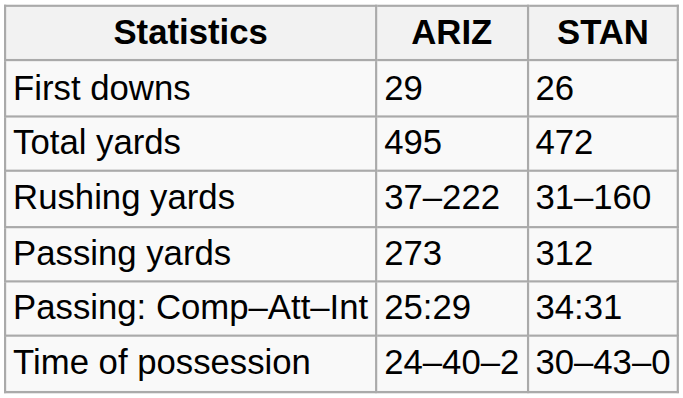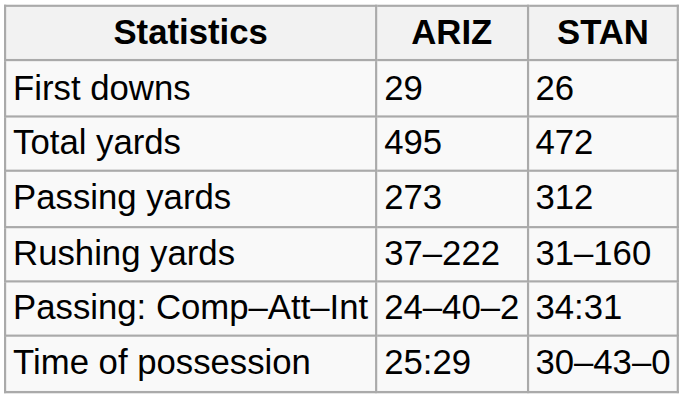rows swapped: (124, 197) <-> (122, 253)
(428, 308) 25:29 -> (452, 308) 24–40–2
(452, 363) 24–40–2 -> (428, 363) 25:29
